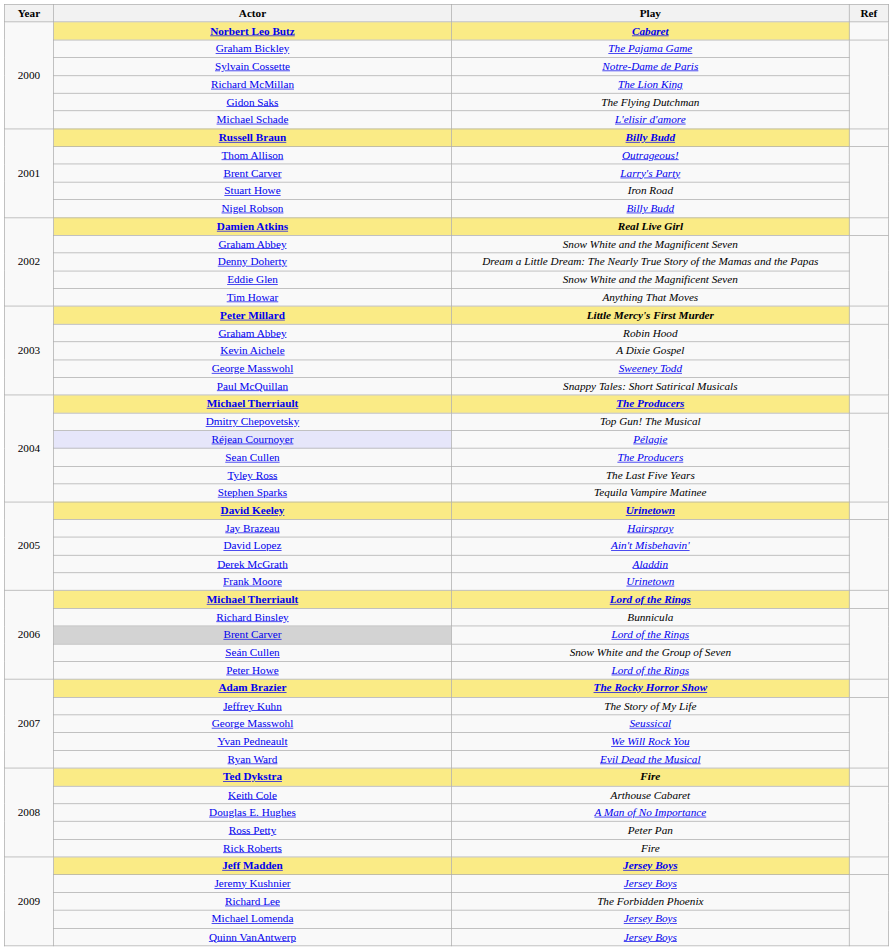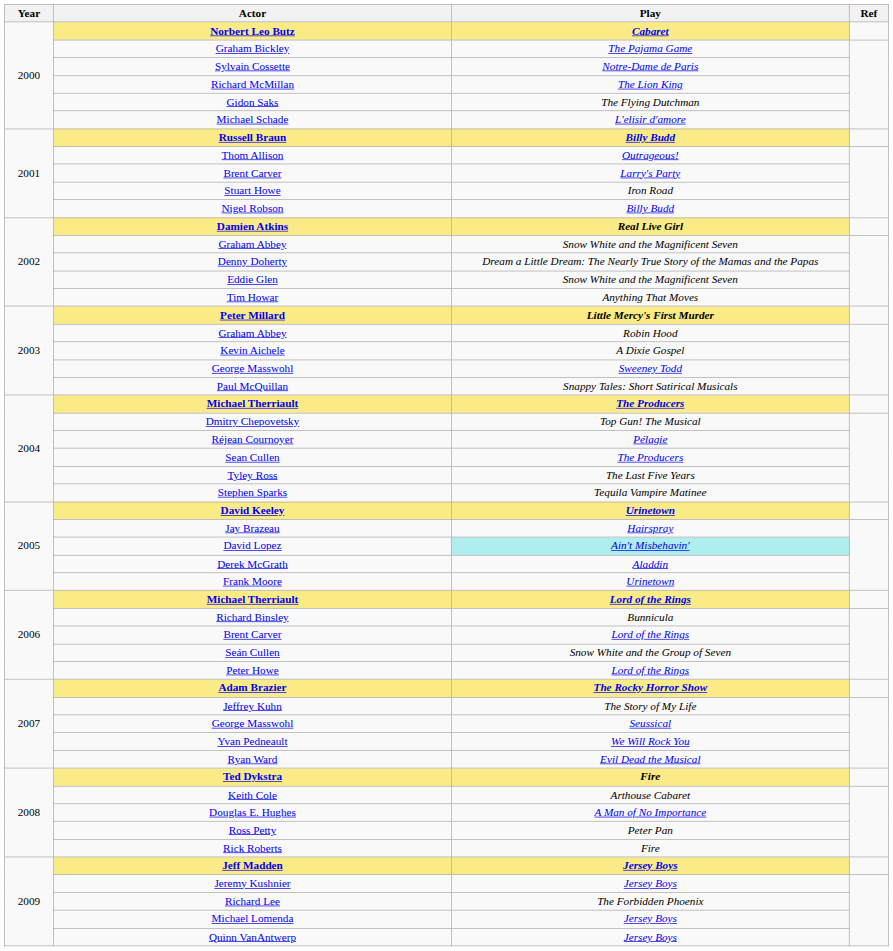(252, 439) lavender background -> (252, 439) no background
(650, 546) no background -> (650, 546) paleturquoise background
(252, 635) lightgrey background -> (252, 635) no background
